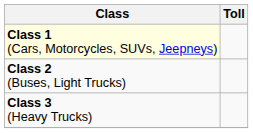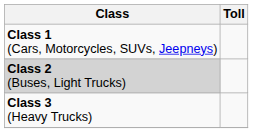(112, 41) lightyellow background -> (112, 41) no background
(67, 75) no background -> (67, 75) lightgrey background
